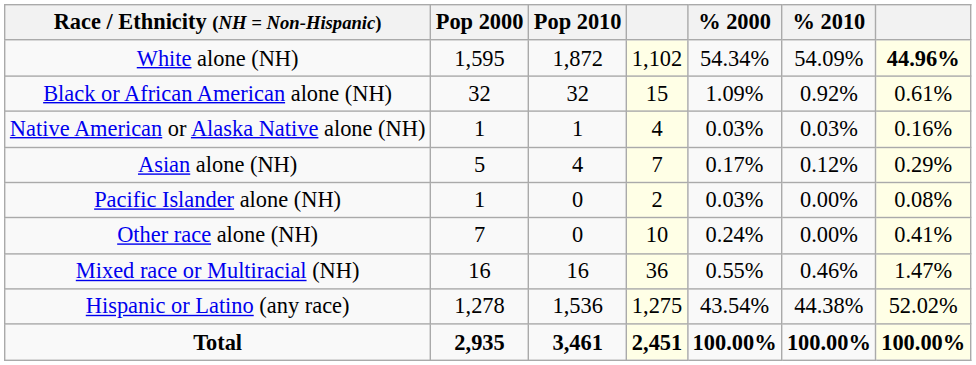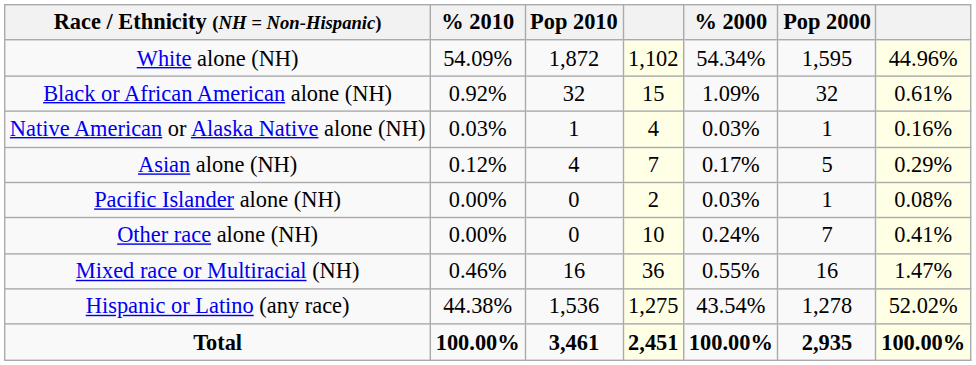columns swapped: (480, 22) <-> (829, 22)
(923, 57) bold -> (923, 57) normal
